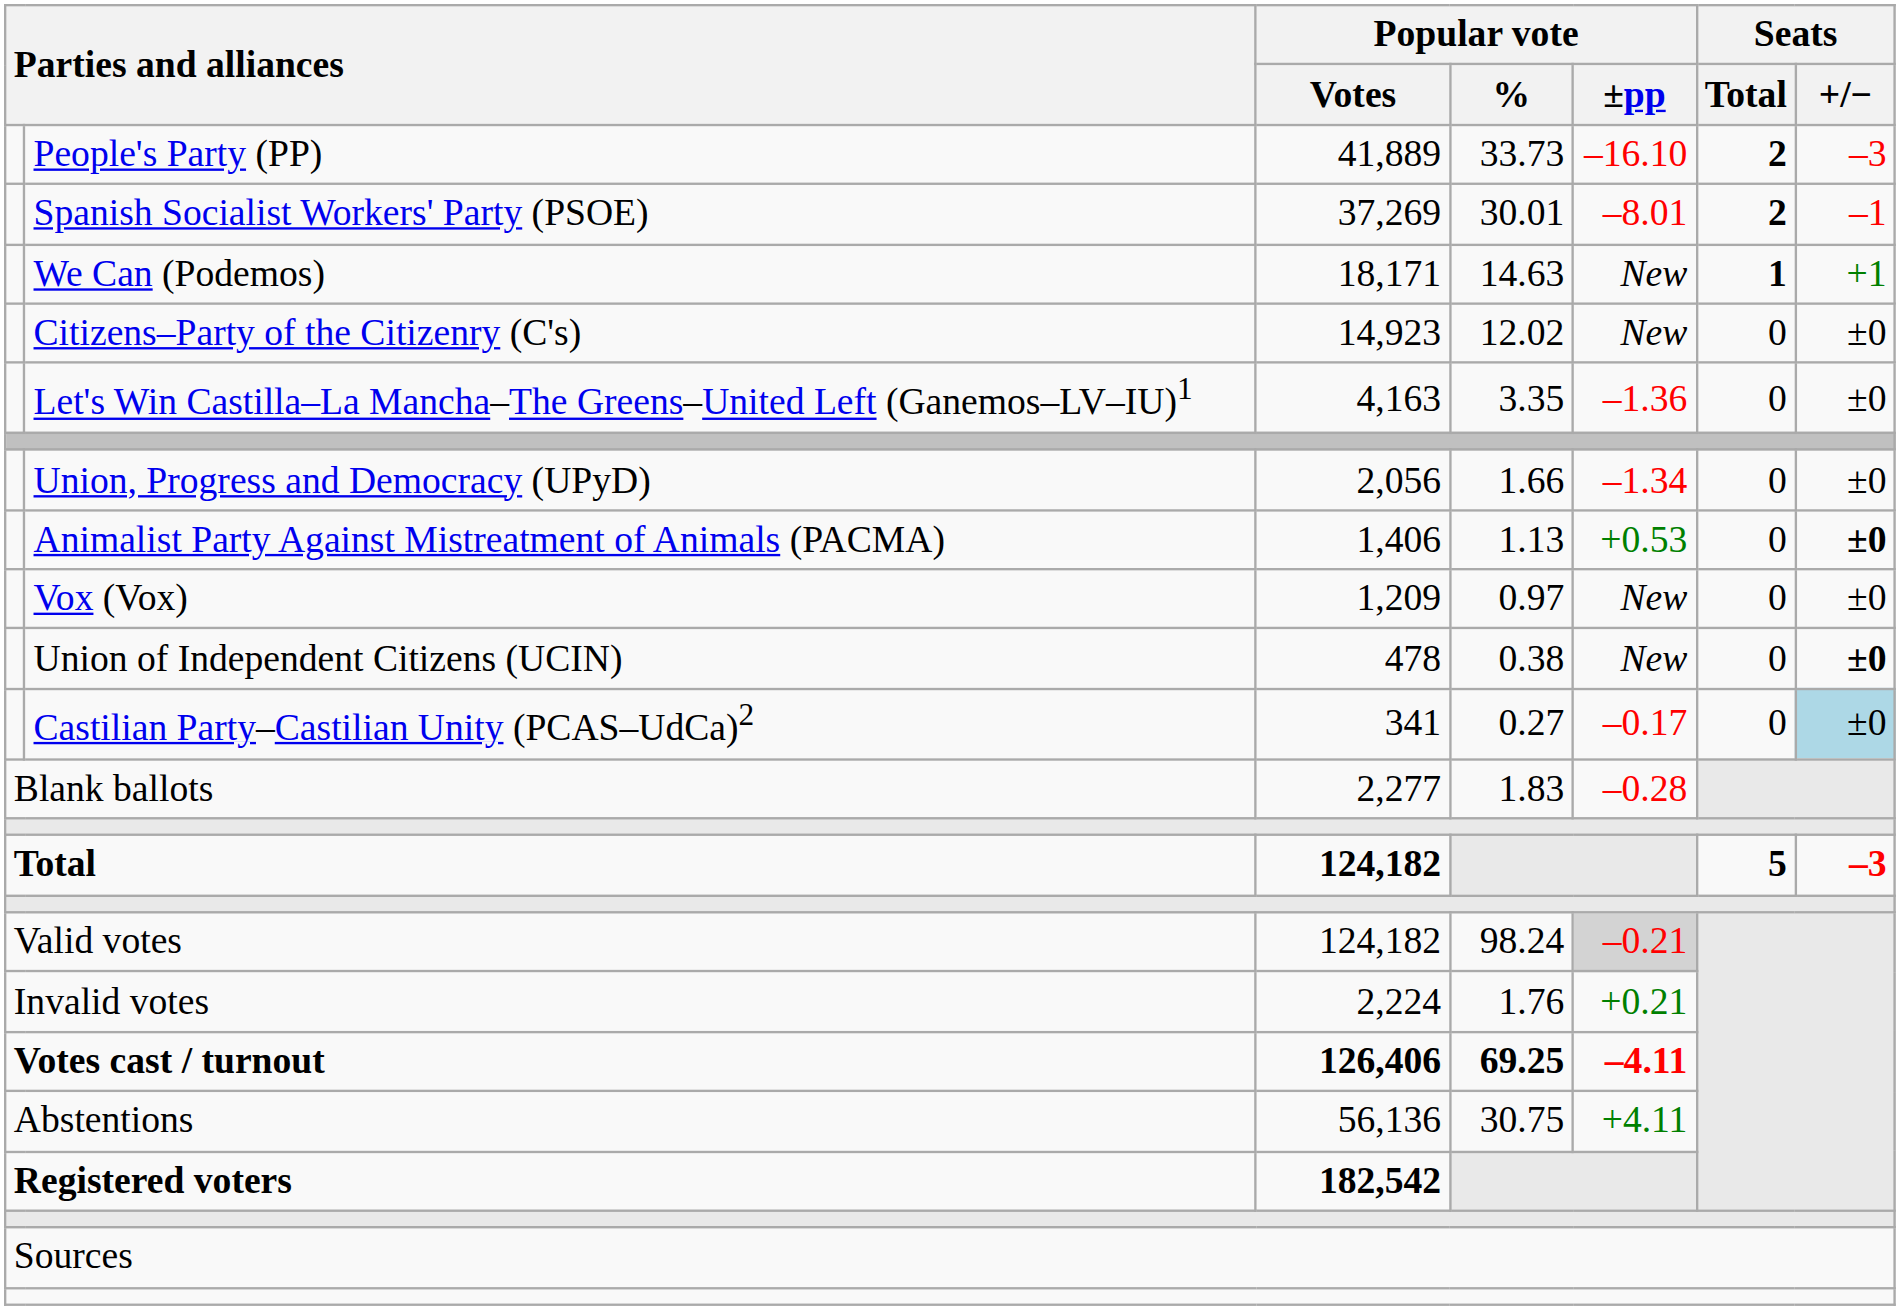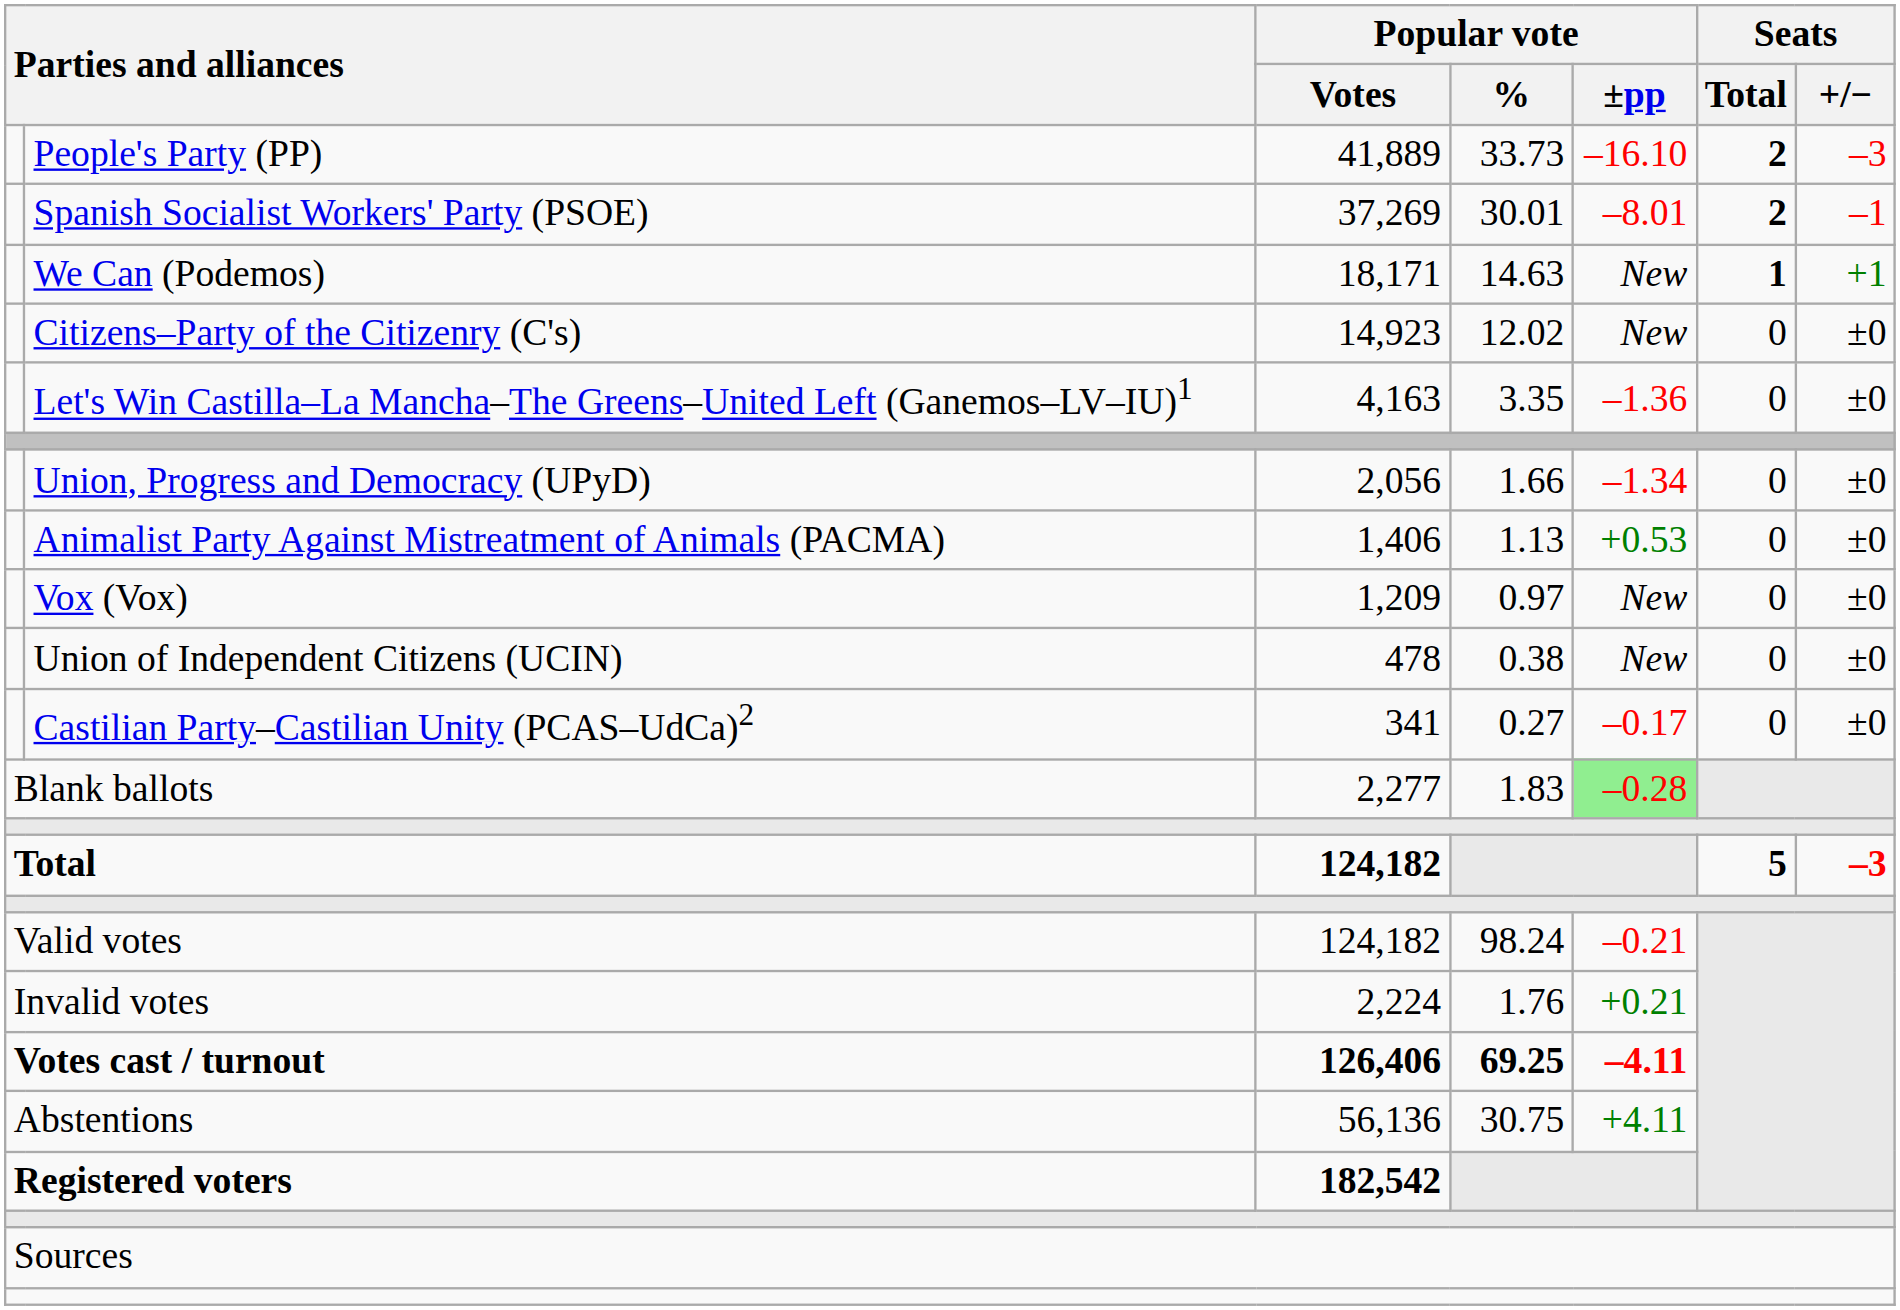(1867, 538) bold -> (1867, 538) normal
(1867, 658) bold -> (1867, 658) normal
(1867, 722) lightblue background -> (1867, 722) no background
(1645, 787) no background -> (1645, 787) lightgreen background
(1645, 941) lightgrey background -> (1645, 941) no background
